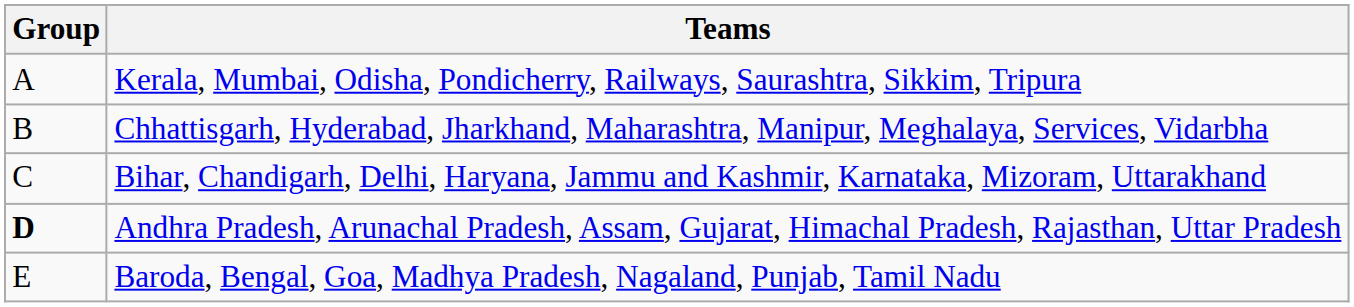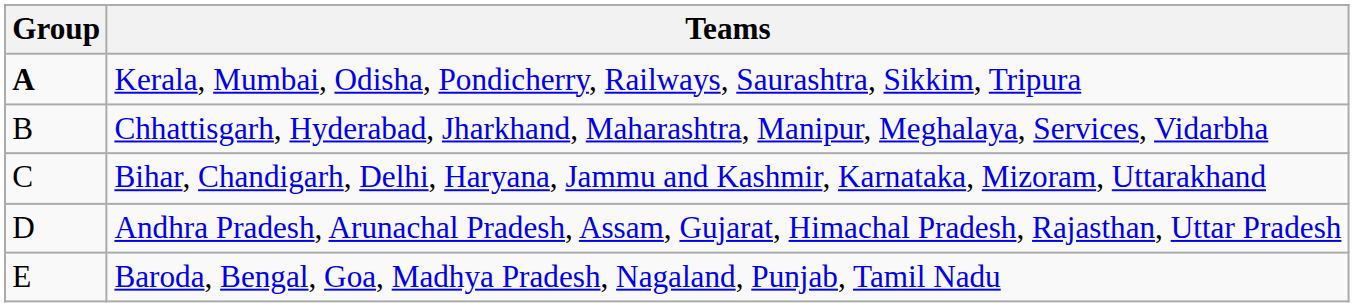(23, 78) normal -> (23, 78) bold
(23, 227) bold -> (23, 227) normal
